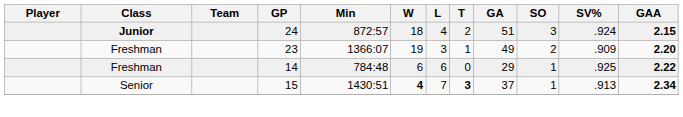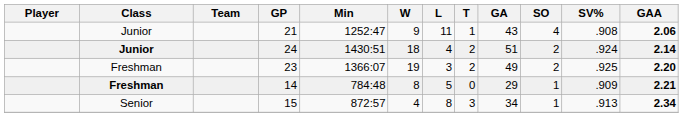+ row: (291, 31)
(371, 31) 872:57 -> (365, 49) 1430:51
(553, 31) 3 -> (556, 49) 2
(665, 31) 2.15 -> (665, 49) 2.14
(468, 49) 1 -> (472, 67) 2
(605, 49) .909 -> (606, 67) .925
(136, 67) normal -> (136, 85) bold
(420, 67) 6 -> (416, 85) 8
(444, 67) 6 -> (449, 85) 5
(605, 67) .925 -> (606, 85) .909
(665, 67) 2.22 -> (665, 85) 2.21
(368, 85) 1430:51 -> (368, 103) 872:57
(420, 85) bold -> (416, 103) normal
(444, 85) 7 -> (449, 103) 8
(468, 85) bold -> (472, 103) normal
(508, 85) 37 -> (512, 103) 34
